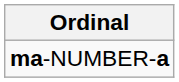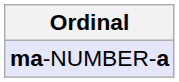(89, 58) no background -> (89, 58) lavender background
